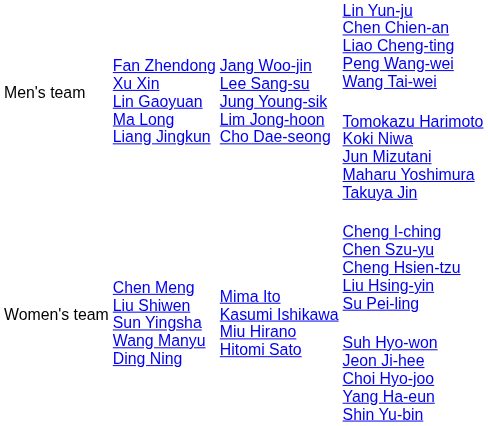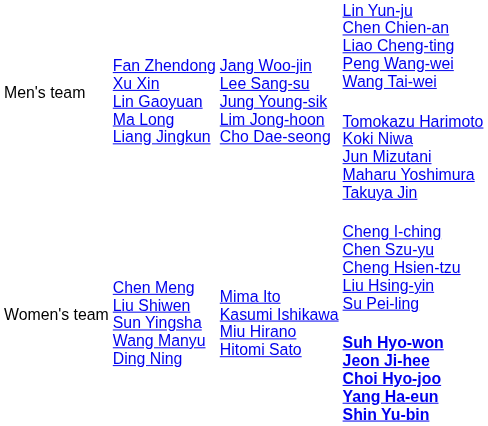(390, 378) normal -> (393, 378) bold
